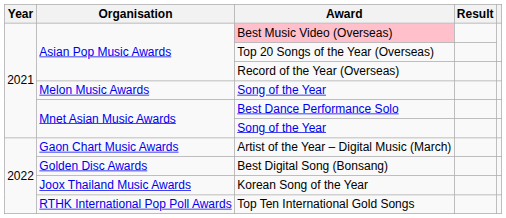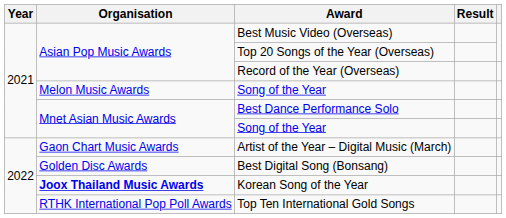(315, 33) pink background -> (315, 33) no background
(115, 185) normal -> (121, 185) bold
